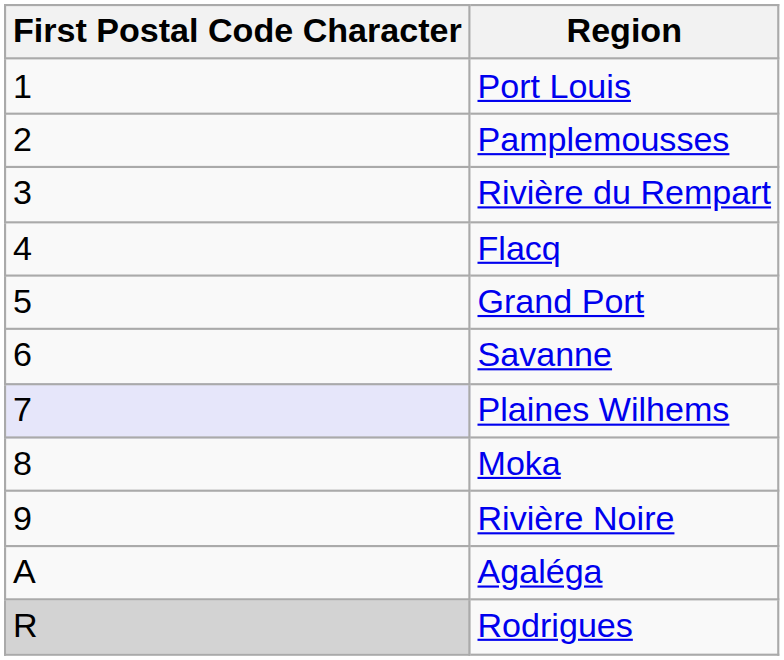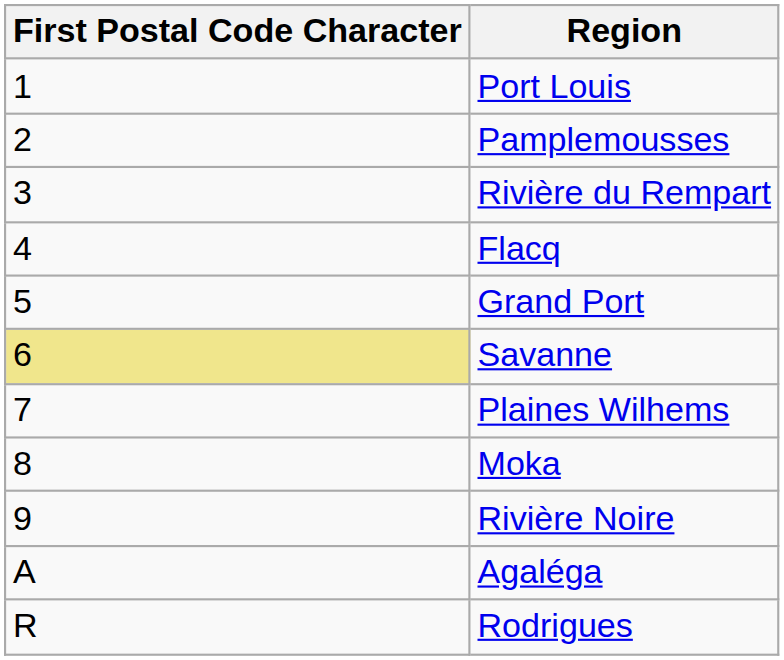(22, 355) no background -> (22, 355) khaki background
(22, 409) lavender background -> (22, 409) no background
(25, 626) lightgrey background -> (25, 626) no background
